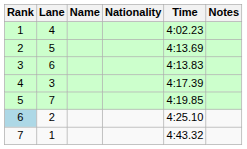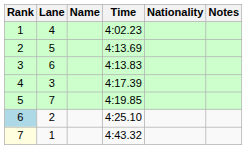columns swapped: (133, 13) <-> (185, 13)
(20, 135) no background -> (20, 135) lightyellow background
